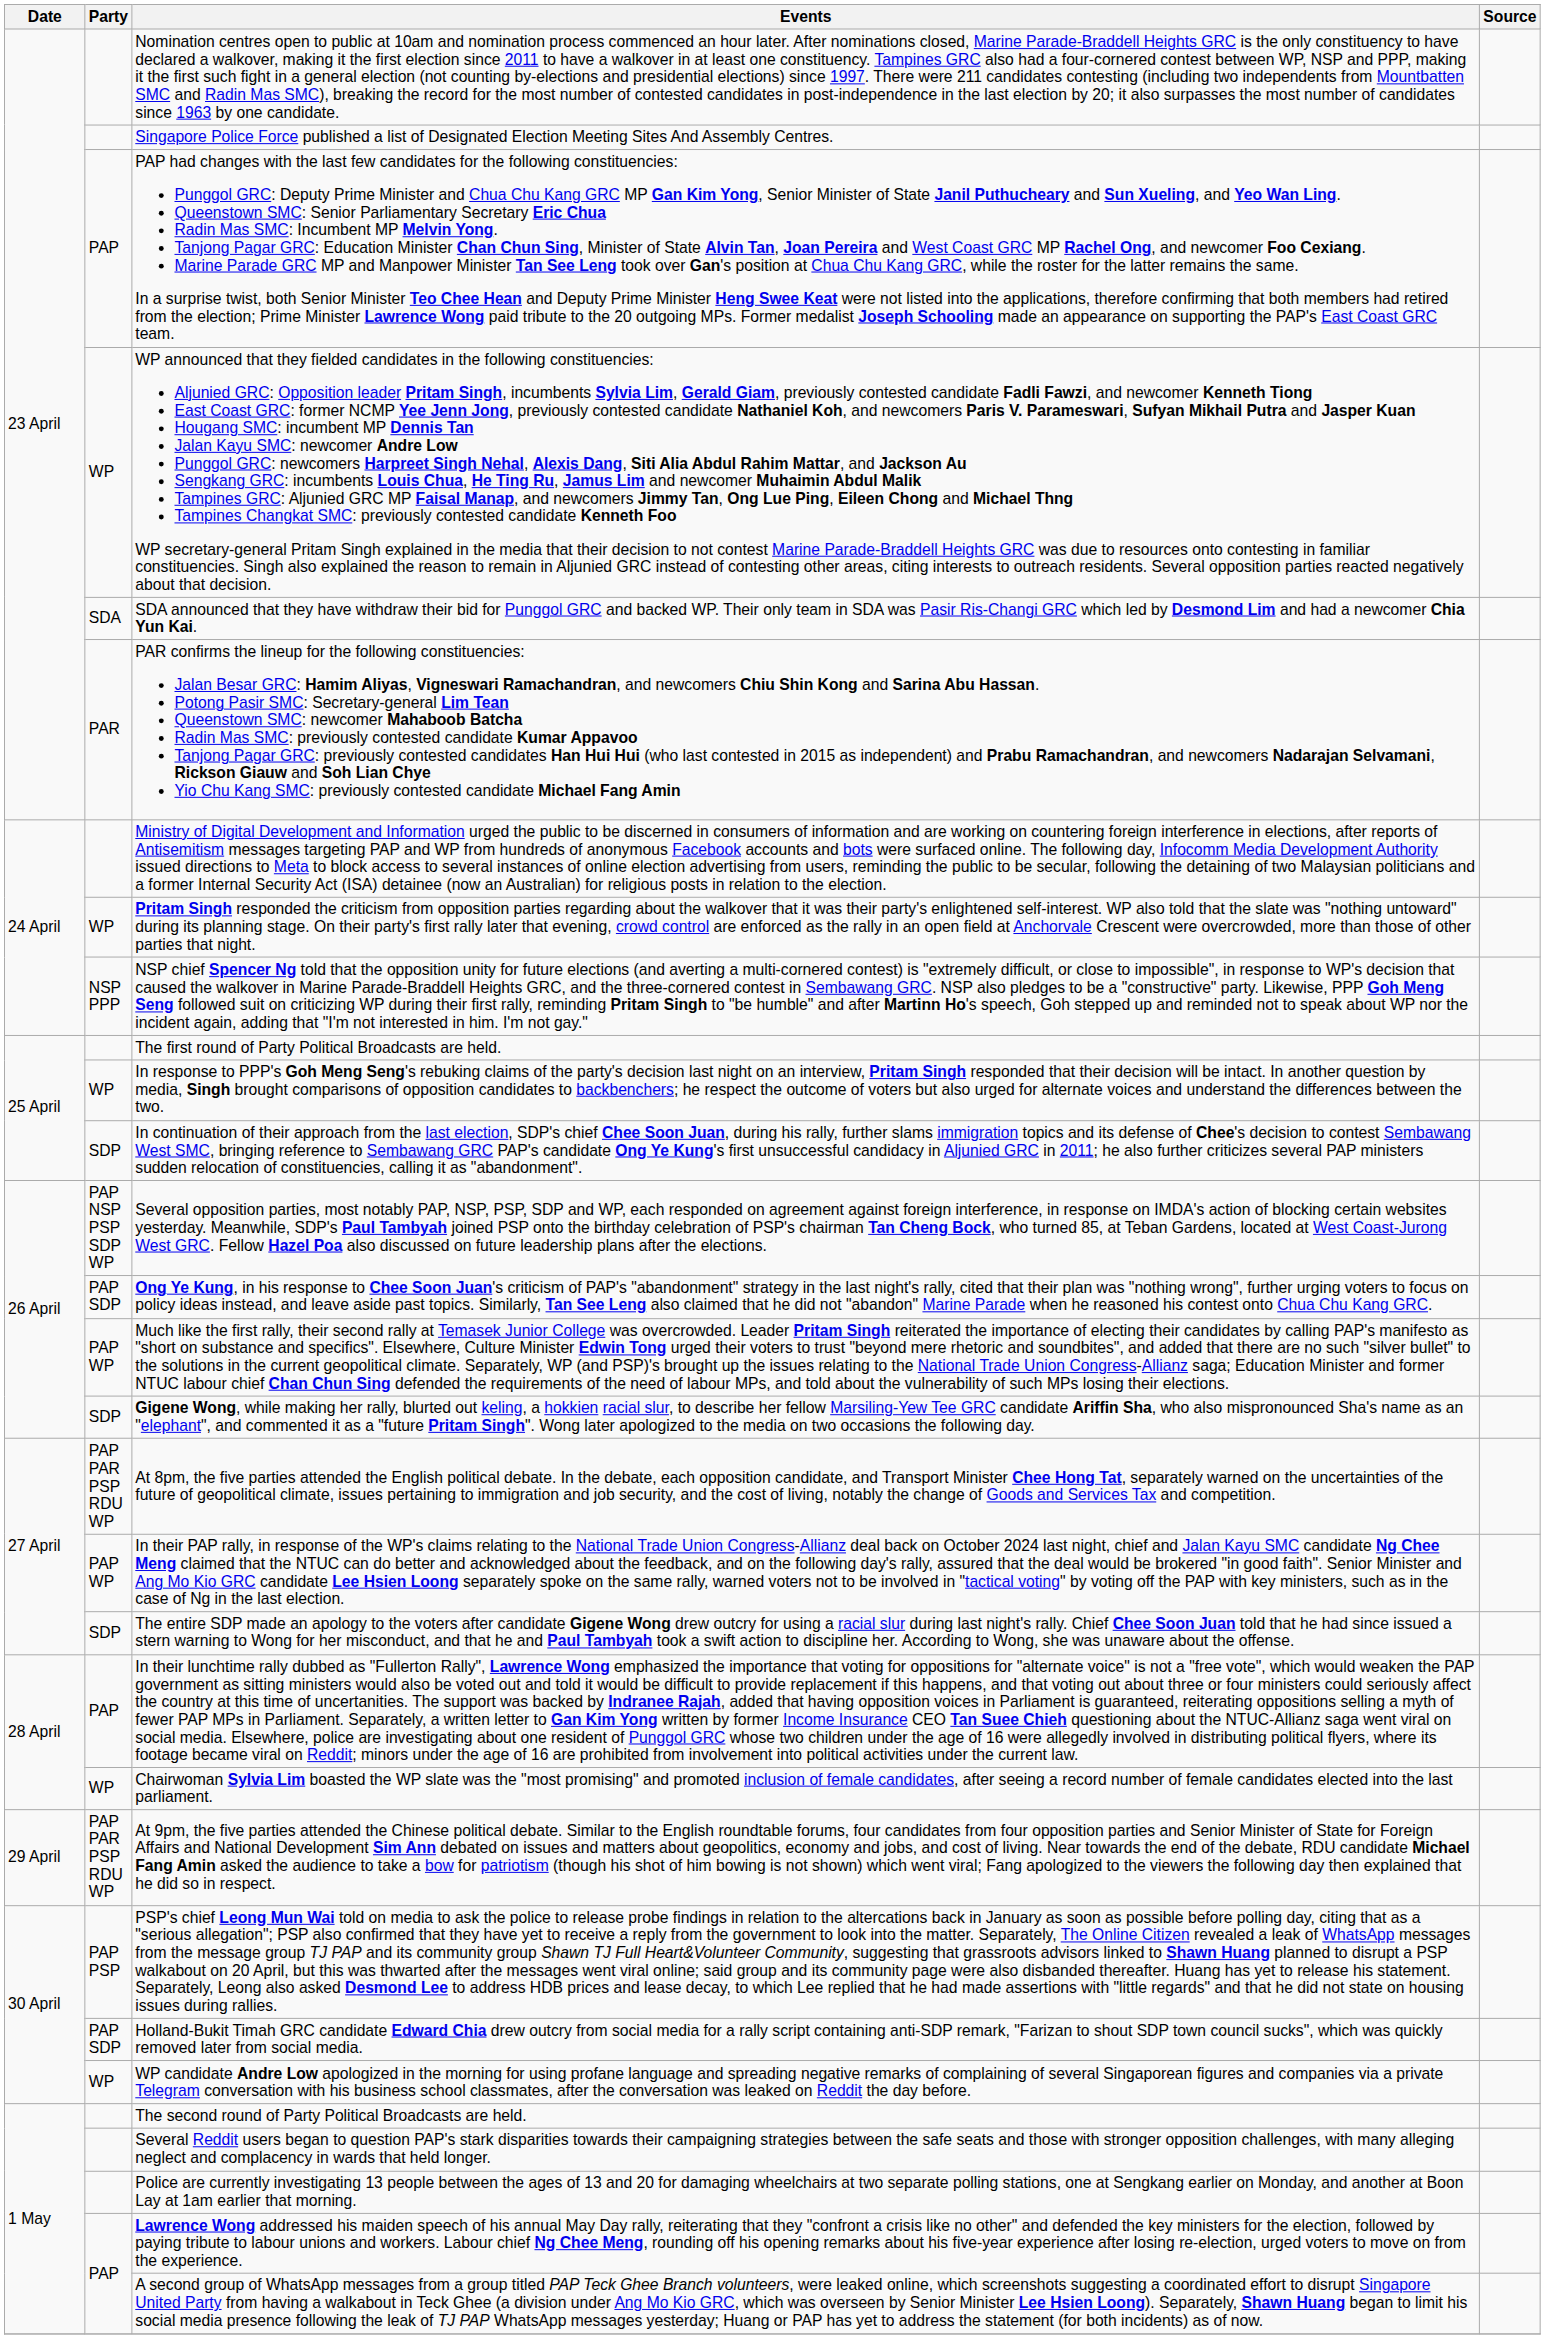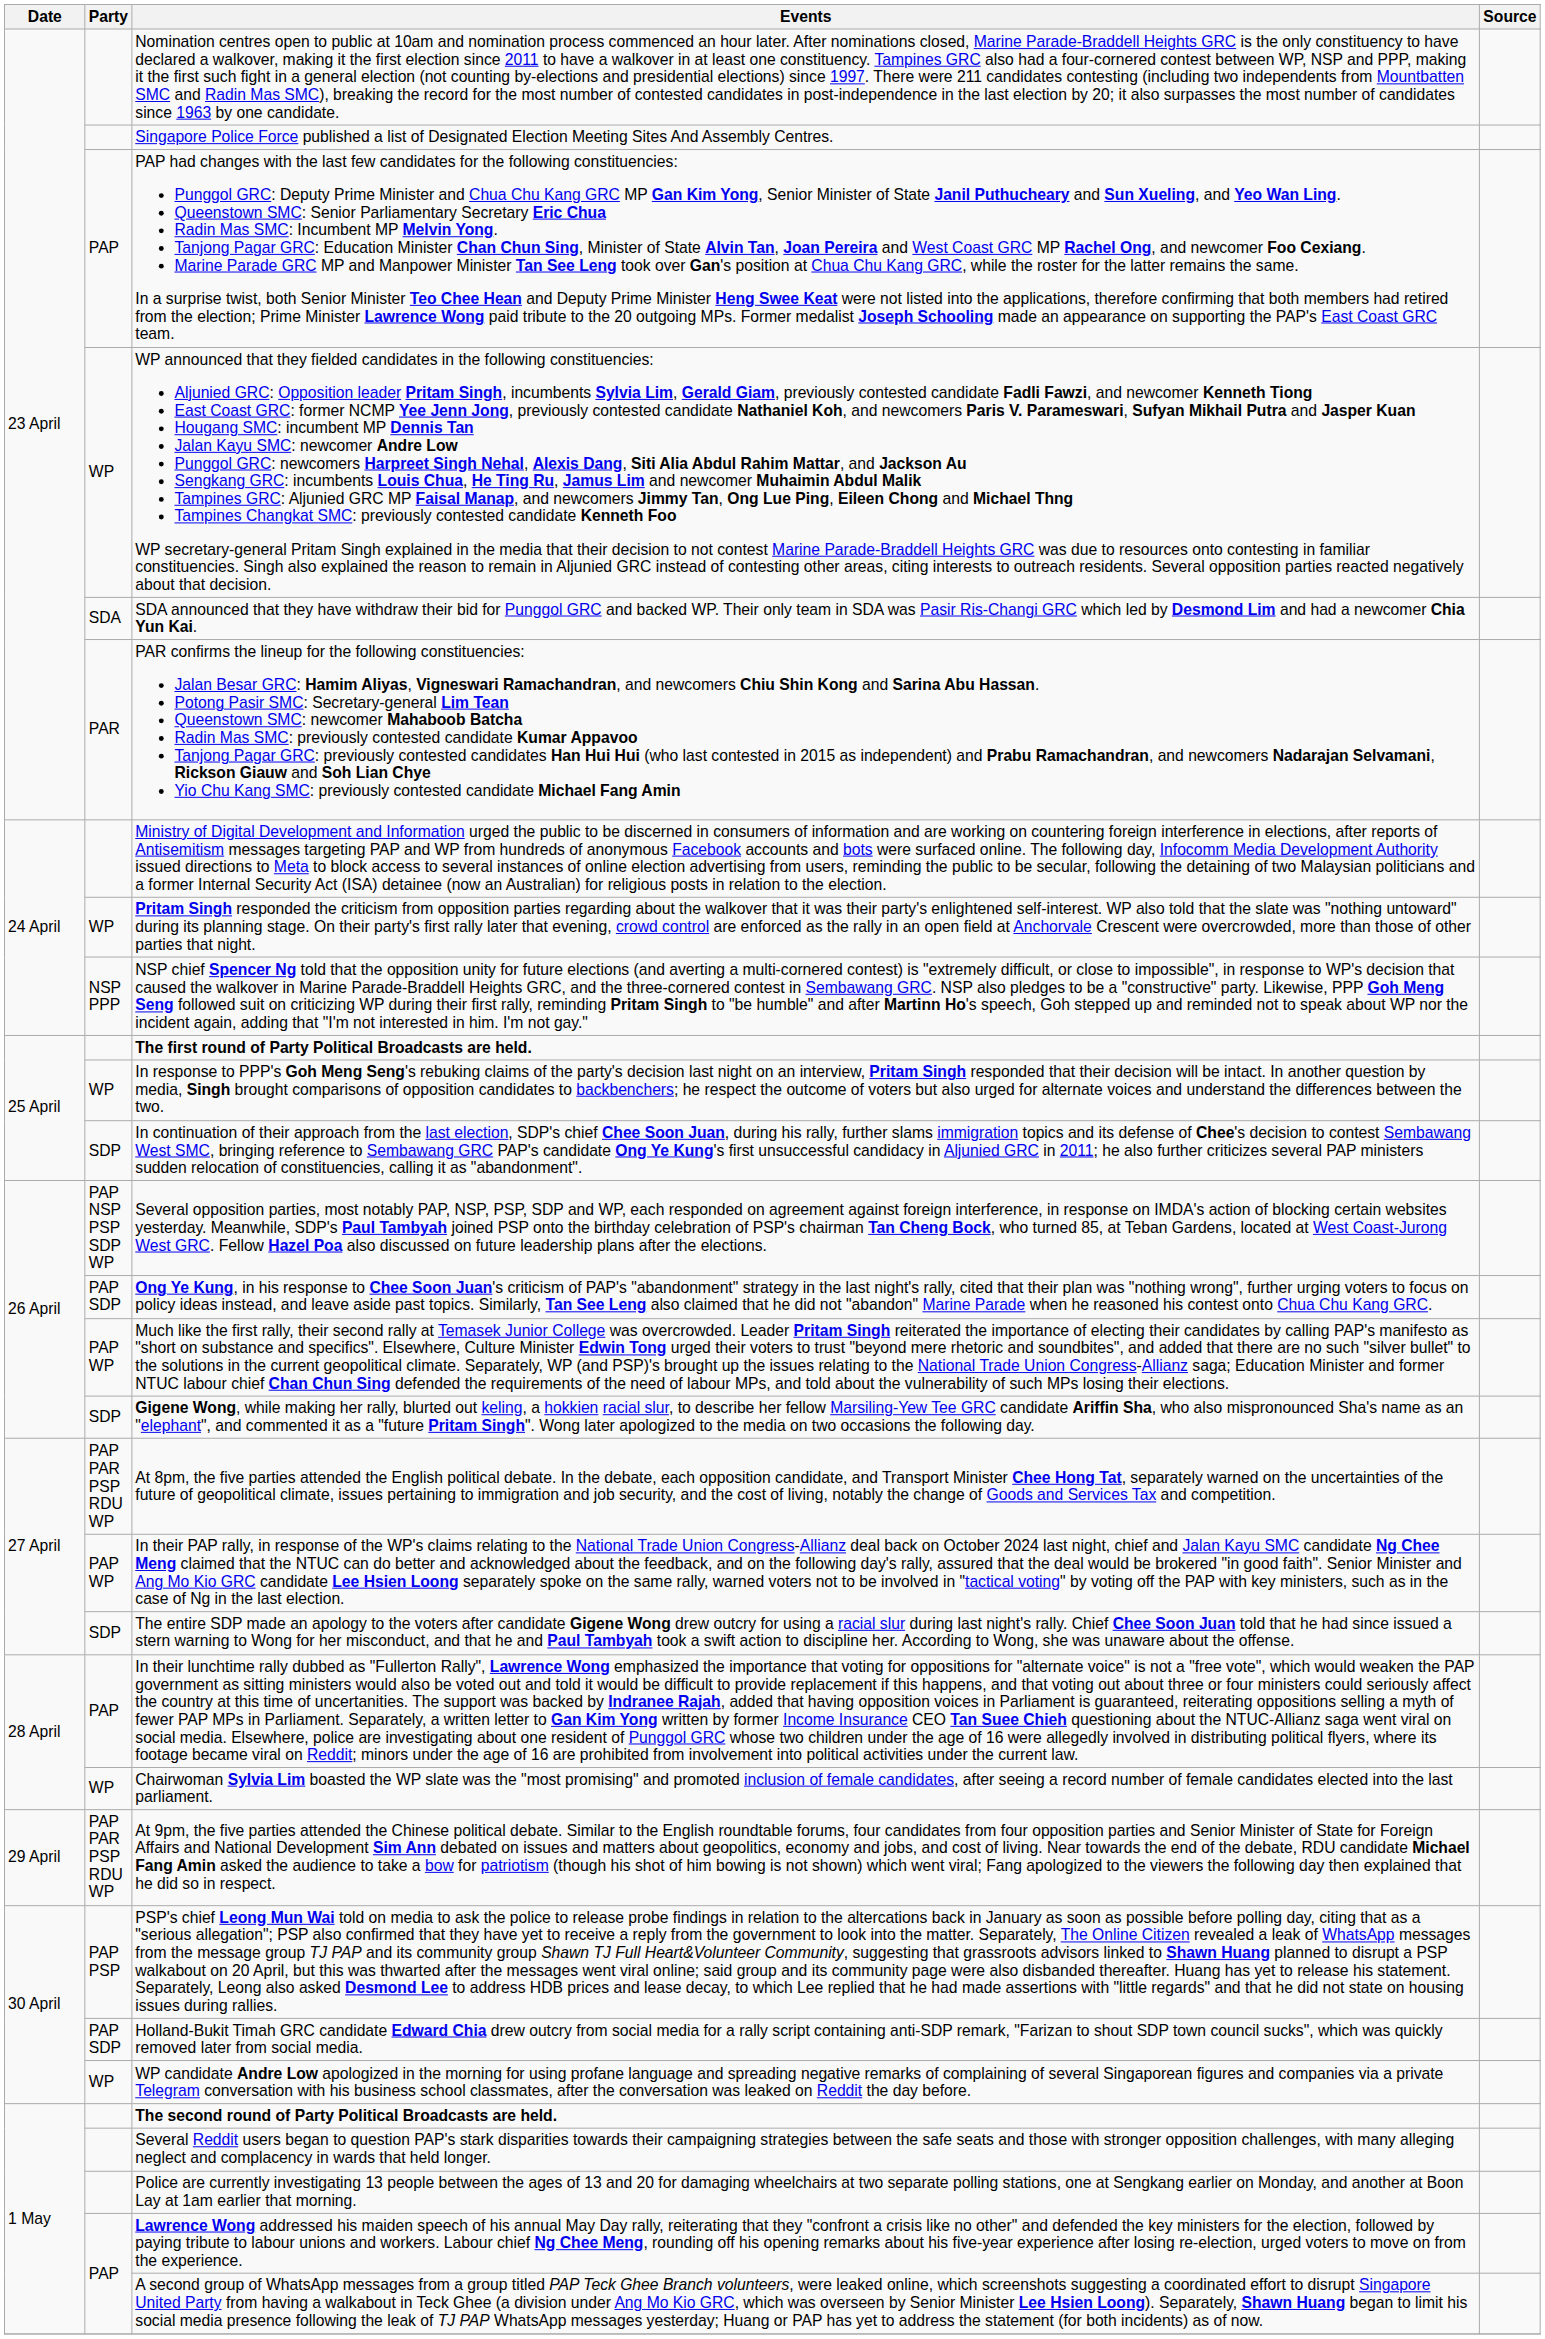(318, 1047) normal -> (334, 1047) bold
(331, 2115) normal -> (346, 2115) bold
